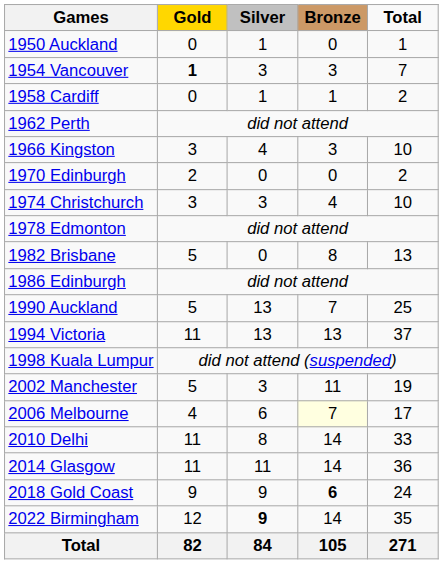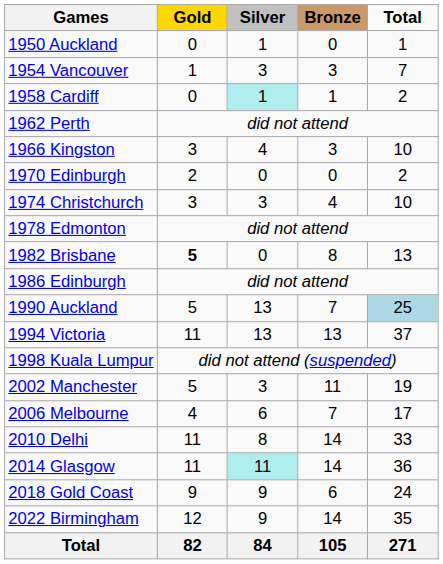(192, 70) bold -> (192, 70) normal
(263, 96) no background -> (263, 96) paleturquoise background
(192, 255) normal -> (192, 255) bold
(403, 307) no background -> (403, 307) lightblue background
(333, 413) lightyellow background -> (333, 413) no background
(263, 466) no background -> (263, 466) paleturquoise background
(333, 492) bold -> (333, 492) normal
(263, 519) bold -> (263, 519) normal
